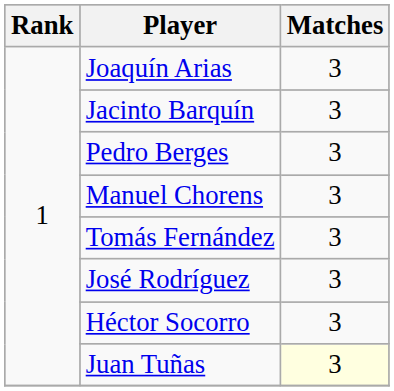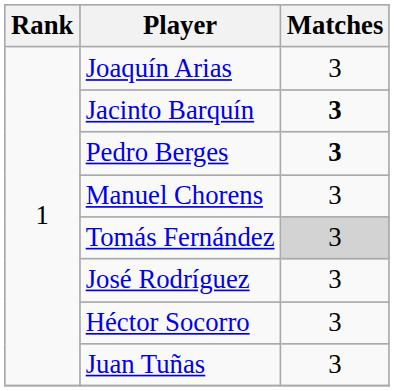(335, 110) normal -> (335, 110) bold
(335, 152) normal -> (335, 152) bold
(335, 237) no background -> (335, 237) lightgrey background
(335, 364) lightyellow background -> (335, 364) no background
